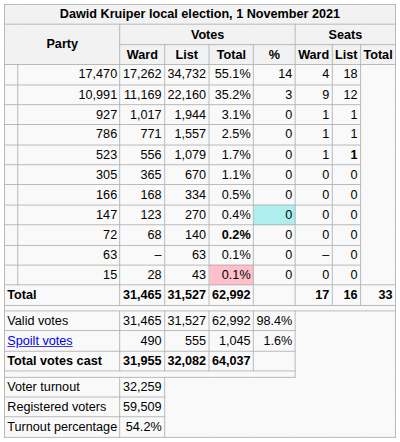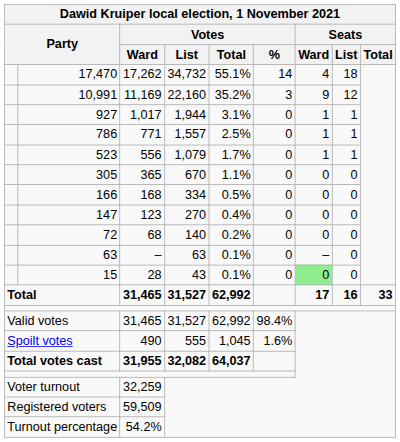(354, 154) bold -> (354, 154) normal
(289, 214) paleturquoise background -> (289, 214) no background
(236, 235) bold -> (236, 235) normal
(236, 275) pink background -> (236, 275) no background
(326, 275) no background -> (326, 275) lightgreen background
